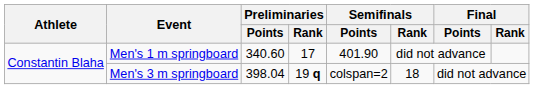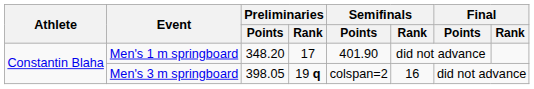(265, 54) 340.60 -> (265, 54) 348.20
(265, 74) 398.04 -> (265, 74) 398.05
(412, 74) 18 -> (412, 74) 16
